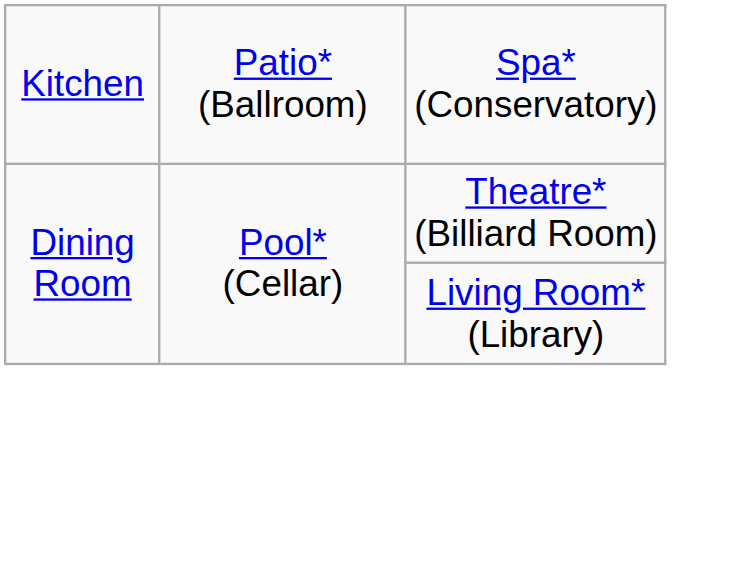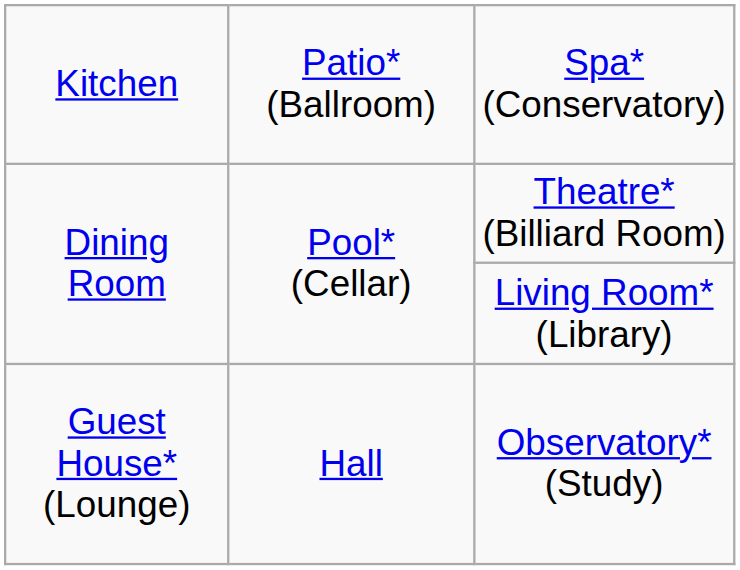+ row: (604, 462)
